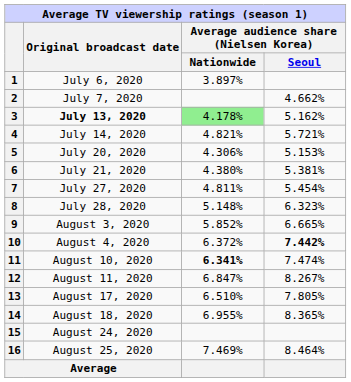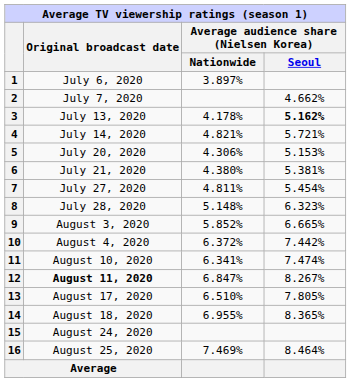(103, 116) bold -> (103, 116) normal
(223, 116) lightgreen background -> (223, 116) no background
(304, 116) normal -> (304, 116) bold
(304, 242) bold -> (304, 242) normal
(223, 260) bold -> (223, 260) normal
(103, 278) normal -> (103, 278) bold
